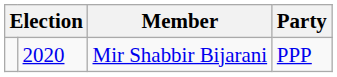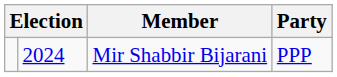(44, 54) 2020 -> (44, 54) 2024
